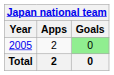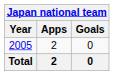(90, 45) lightgreen background -> (90, 45) no background
